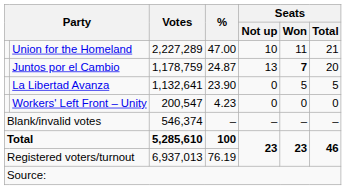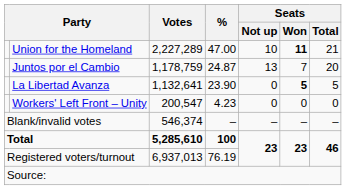(301, 49) normal -> (301, 49) bold
(304, 67) bold -> (304, 67) normal
(304, 85) normal -> (304, 85) bold
